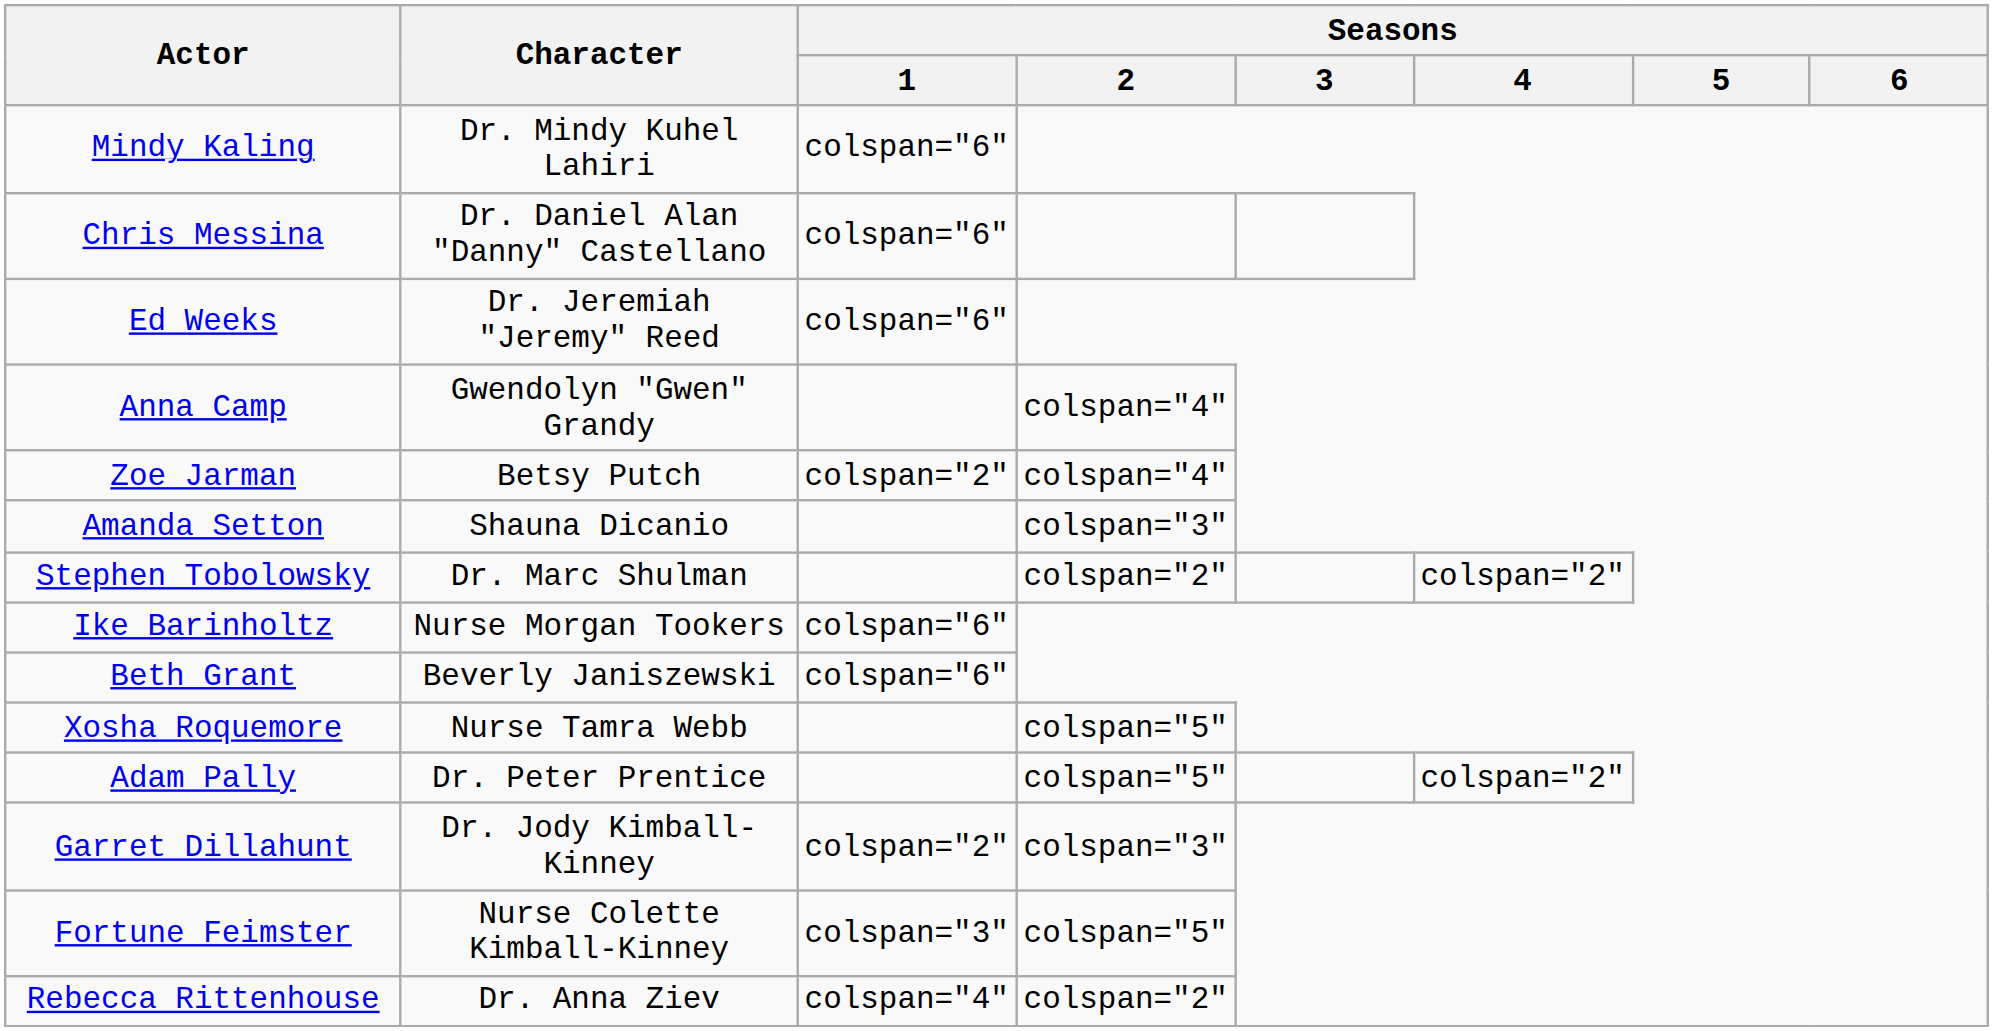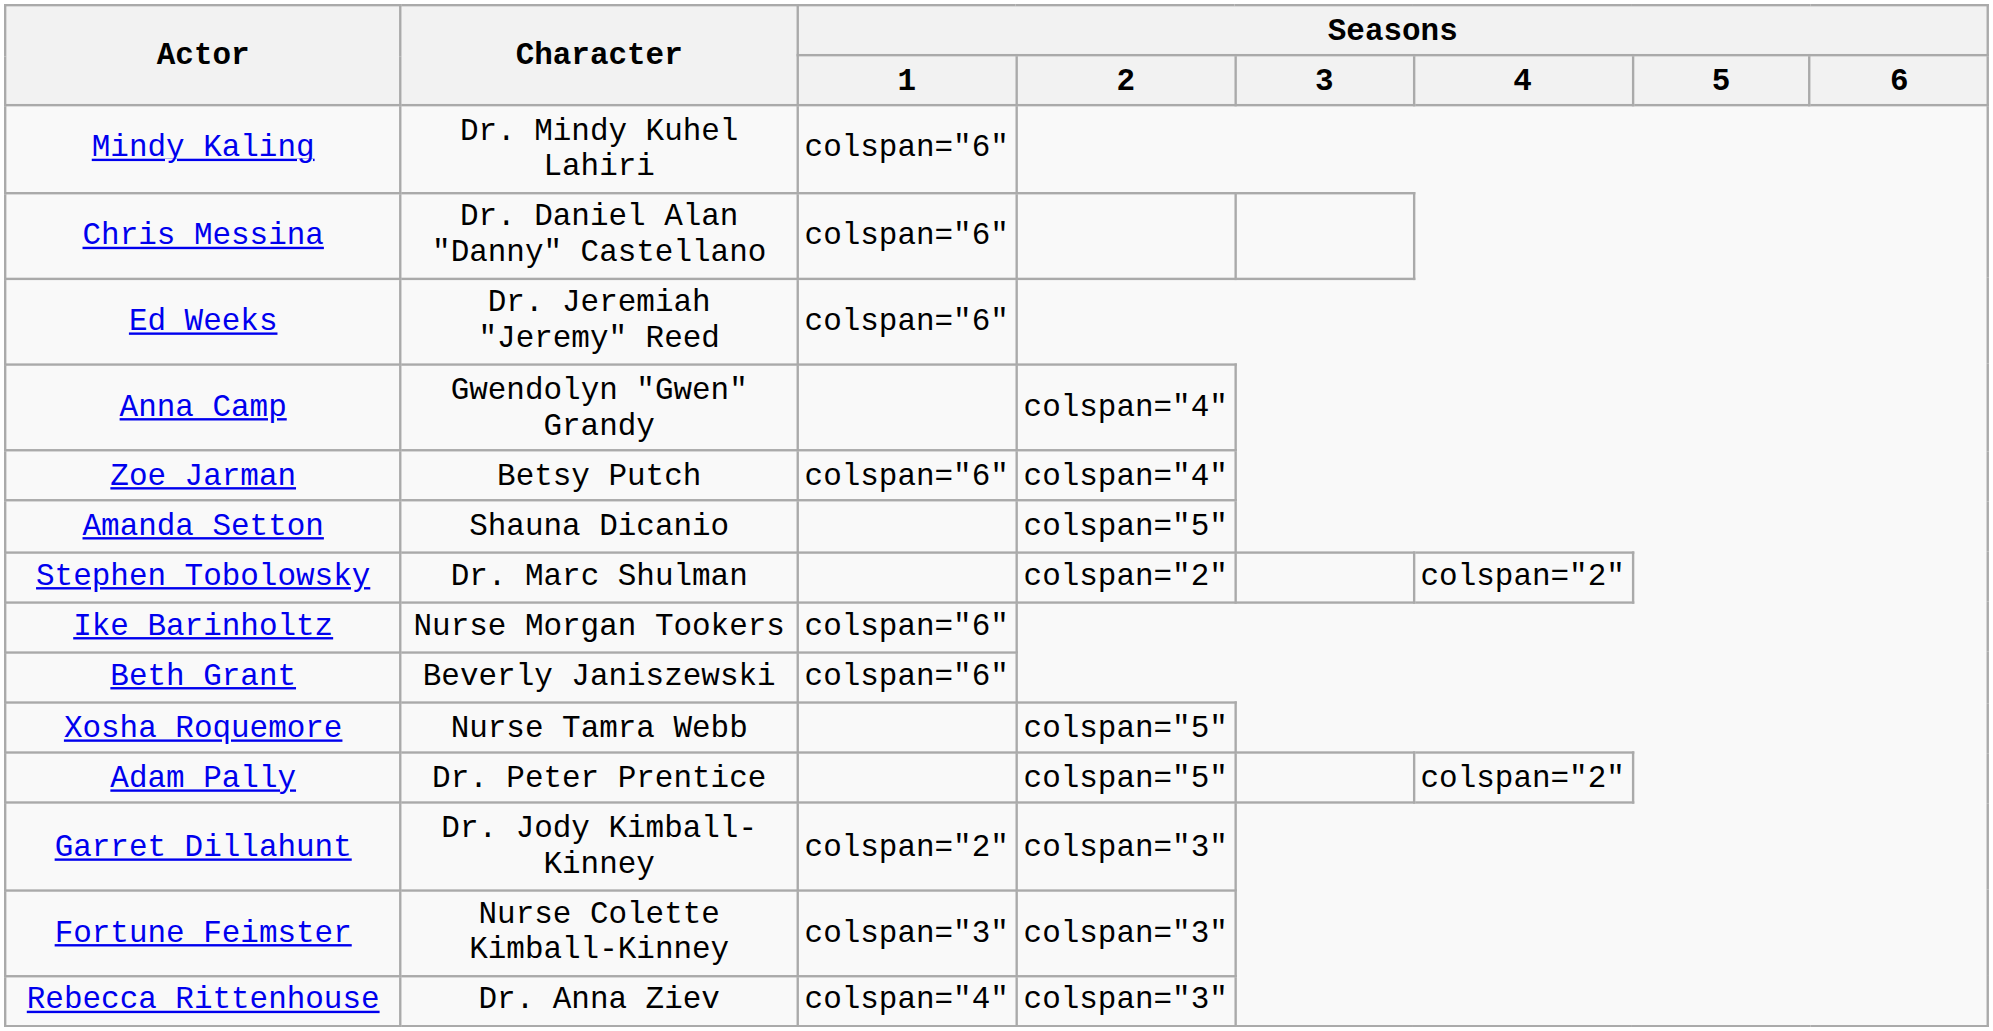(907, 476) colspan="2" -> (907, 476) colspan="6"
(1126, 526) colspan="3" -> (1126, 526) colspan="5"
(1126, 933) colspan="5" -> (1126, 933) colspan="3"
(1126, 1001) colspan="2" -> (1126, 1001) colspan="3"
